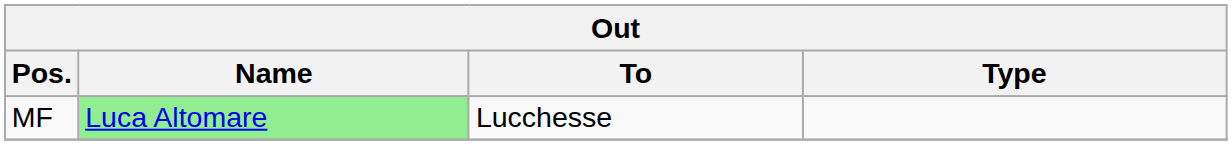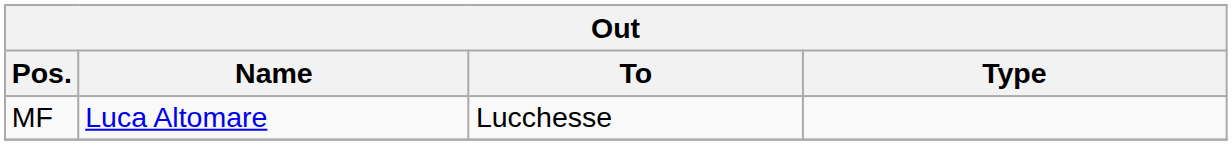(176, 118) lightgreen background -> (176, 118) no background
